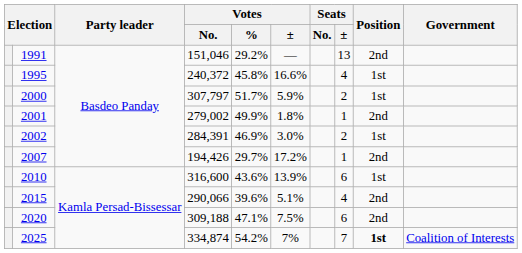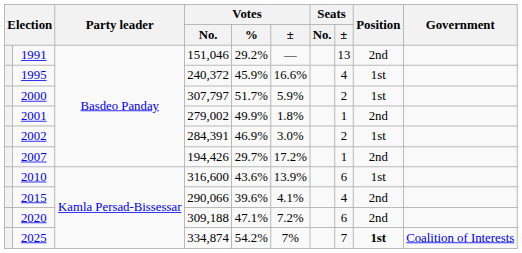(251, 75) 45.8% -> (251, 75) 45.9%
(290, 197) 5.1% -> (290, 197) 4.1%
(290, 217) 7.5% -> (290, 217) 7.2%
